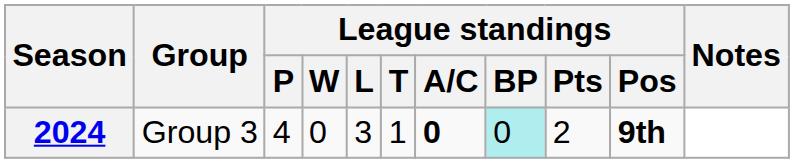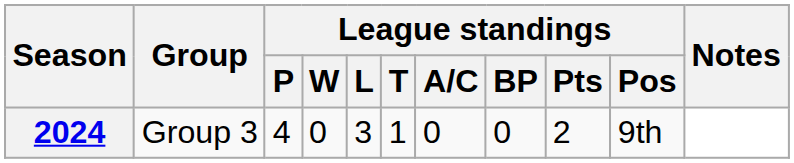(432, 132) bold -> (432, 132) normal
(502, 132) paleturquoise background -> (502, 132) no background
(642, 132) bold -> (640, 132) normal
